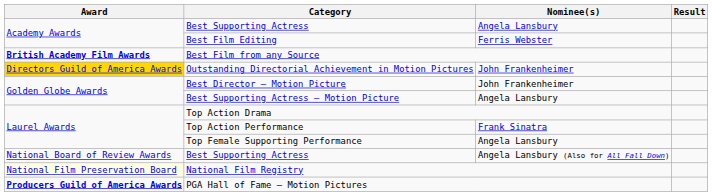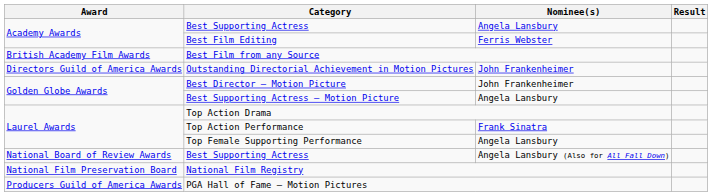(78, 55) bold -> (78, 55) normal
(94, 69) gold background -> (94, 69) no background
(92, 170) lightyellow background -> (92, 170) no background
(94, 184) bold -> (94, 184) normal
